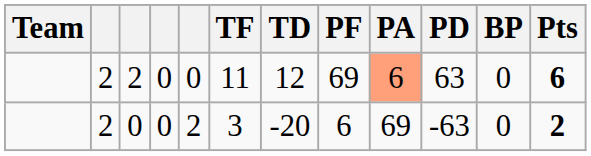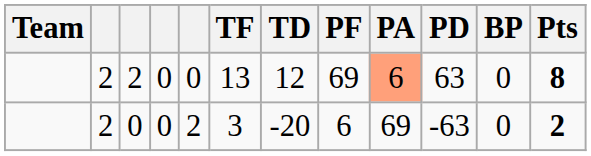(235, 77) 11 -> (235, 77) 13
(557, 77) 6 -> (557, 77) 8
